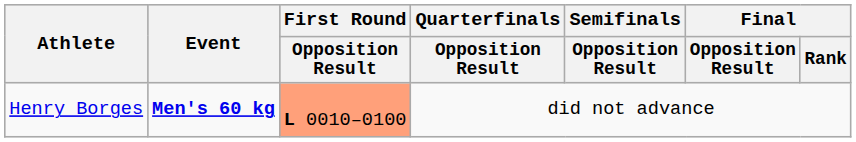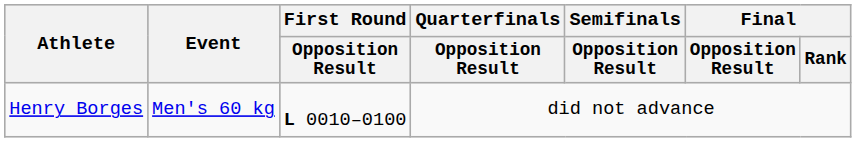(213, 109) bold -> (213, 109) normal
(345, 120) lightsalmon background -> (345, 120) no background
